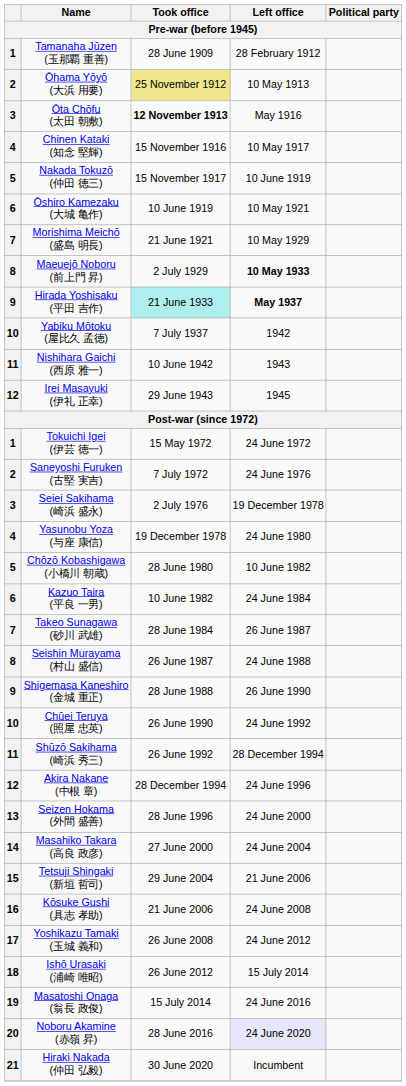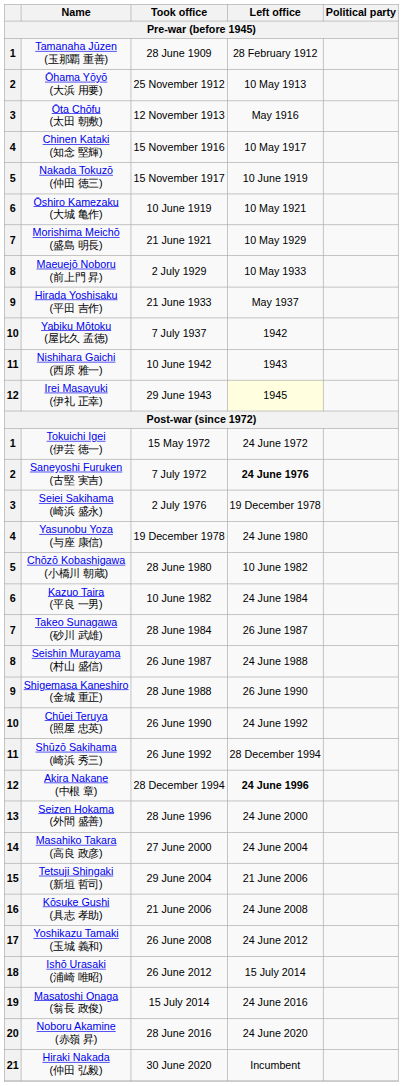(181, 85) khaki background -> (179, 85) no background
(181, 116) bold -> (179, 116) normal
(278, 271) bold -> (275, 271) normal
(181, 302) paleturquoise background -> (179, 302) no background
(278, 302) bold -> (275, 302) normal
(278, 395) no background -> (275, 395) lightyellow background
(278, 474) normal -> (275, 474) bold
(278, 785) normal -> (275, 785) bold
(278, 1034) lavender background -> (275, 1034) no background
